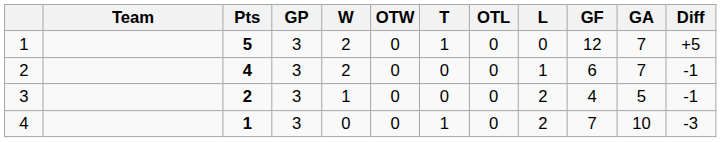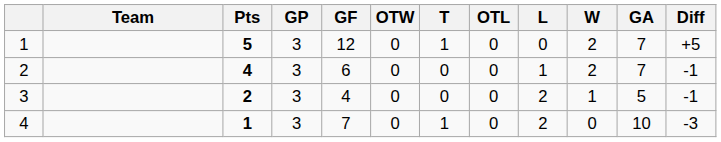columns swapped: (346, 17) <-> (592, 17)
